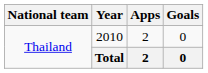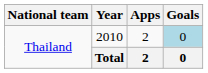(183, 36) no background -> (183, 36) lightblue background
